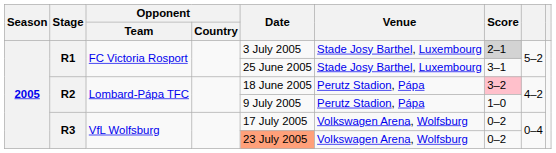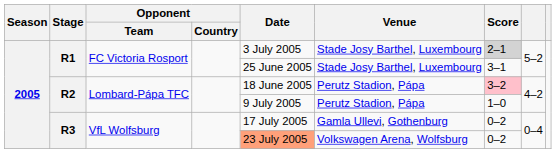(392, 121) Volkswagen Arena, Wolfsburg -> (382, 121) Gamla Ullevi, Gothenburg
